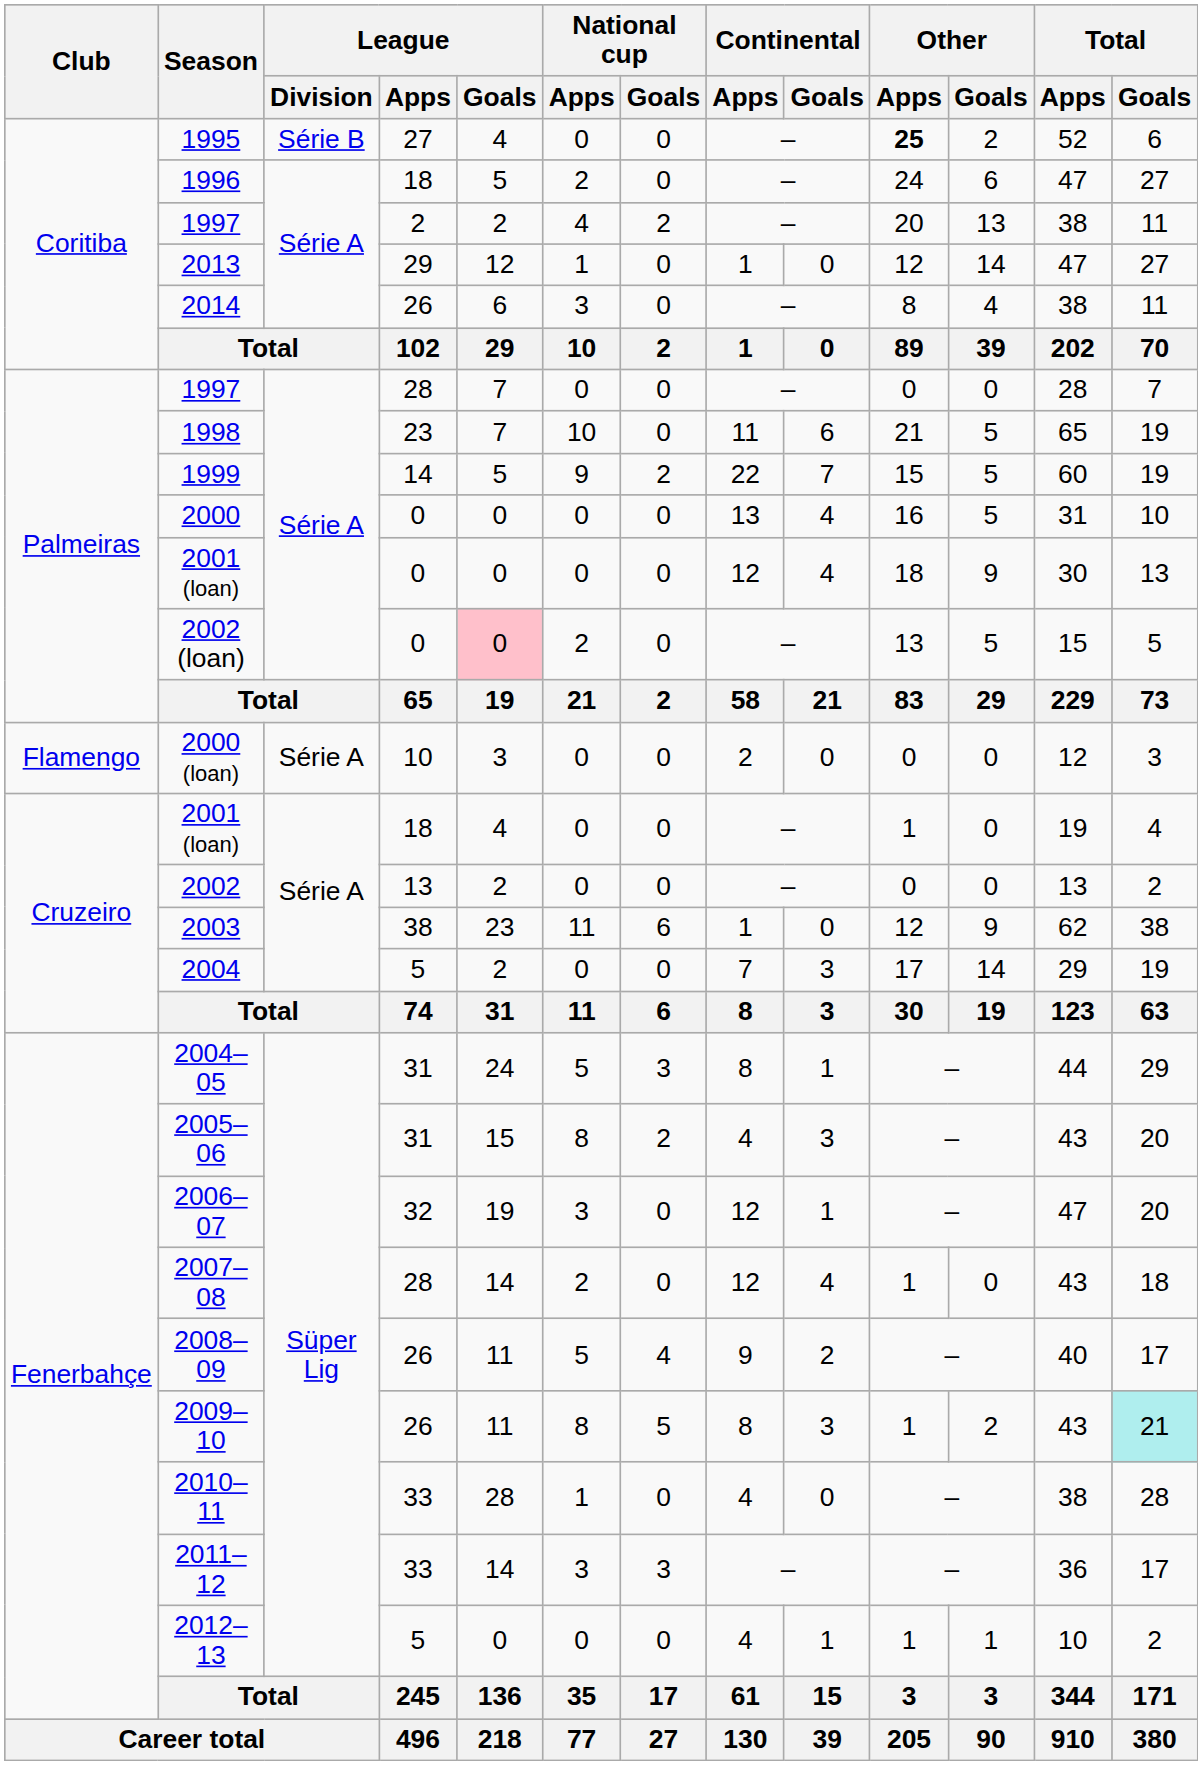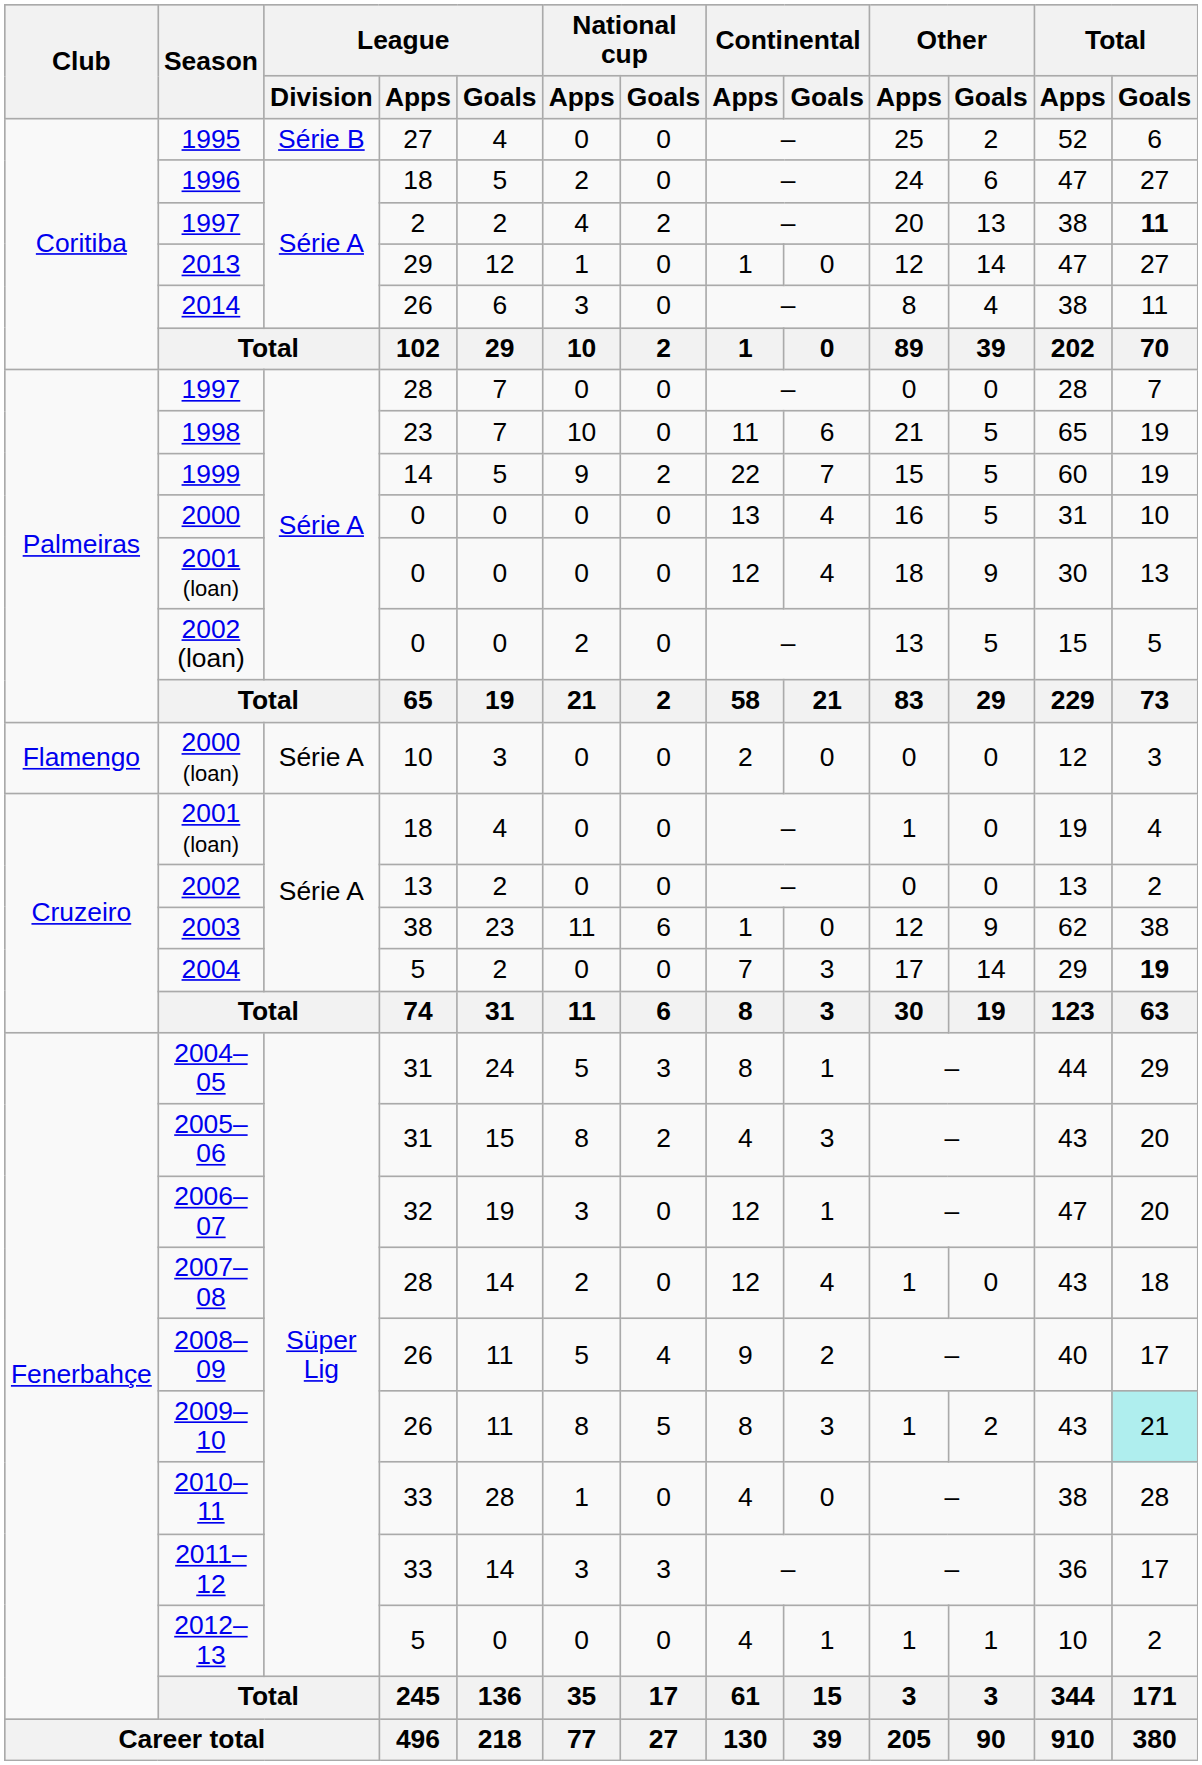(909, 138) bold -> (909, 138) normal
(1155, 222) normal -> (1155, 222) bold
(500, 643) pink background -> (500, 643) no background
(1155, 969) normal -> (1155, 969) bold
